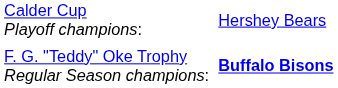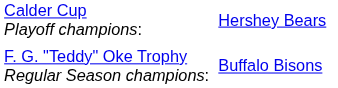(276, 66) bold -> (270, 66) normal
